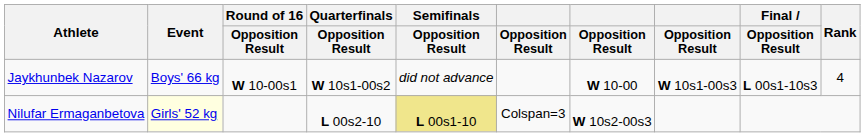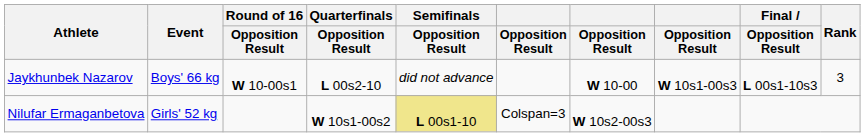(351, 85) W 10s1-00s2 -> (351, 85) L 00s2-10
(840, 78) 4 -> (840, 78) 3
(184, 114) lightyellow background -> (184, 114) no background
(351, 121) L 00s2-10 -> (351, 121) W 10s1-00s2
